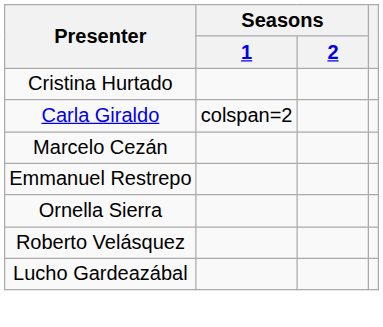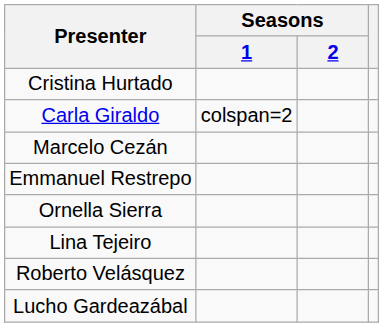+ row: (100, 242)
